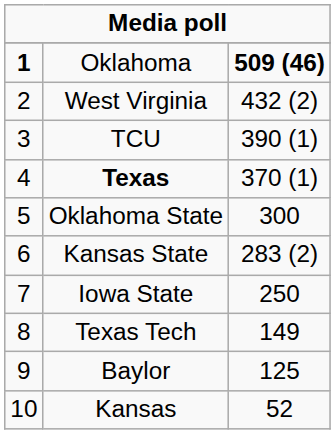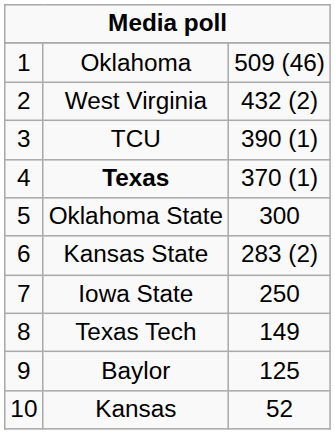(24, 62) bold -> (24, 62) normal
(280, 62) bold -> (280, 62) normal
